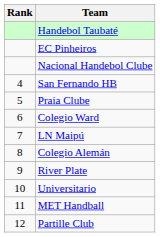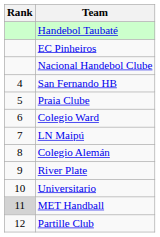(20, 205) no background -> (20, 205) lightgrey background
